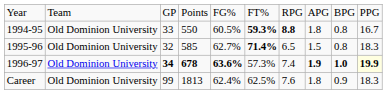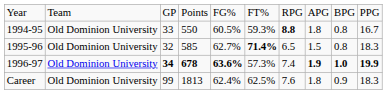(262, 30) bold -> (261, 30) normal
(369, 64) lightyellow background -> (369, 64) no background
